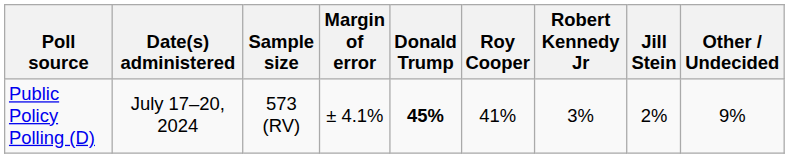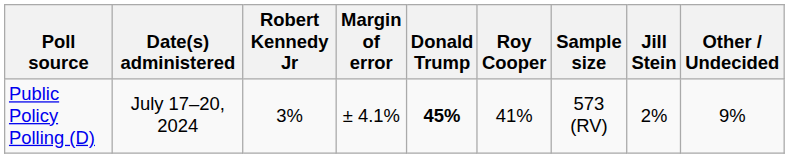columns swapped: (281, 52) <-> (581, 41)
